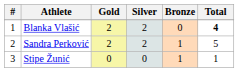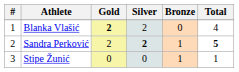(109, 28) normal -> (109, 28) bold
(216, 28) bold -> (216, 28) normal
(145, 43) normal -> (145, 43) bold
(216, 43) normal -> (216, 43) bold
